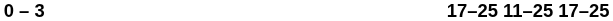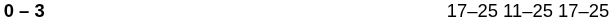(528, 11) bold -> (528, 11) normal
